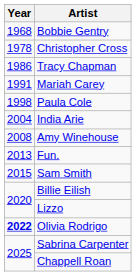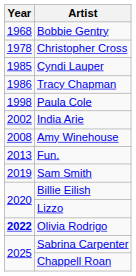+ row: (70, 66)
- row: (71, 84)
(19, 119) 2004 -> (19, 119) 2002
(19, 173) 2015 -> (19, 173) 2019
